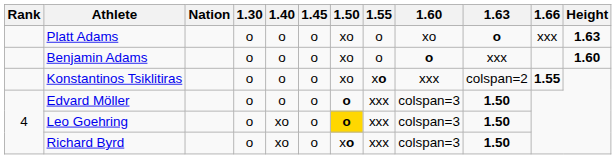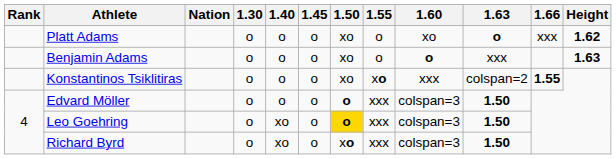(587, 36) 1.63 -> (587, 36) 1.62
(587, 57) 1.60 -> (587, 57) 1.63
